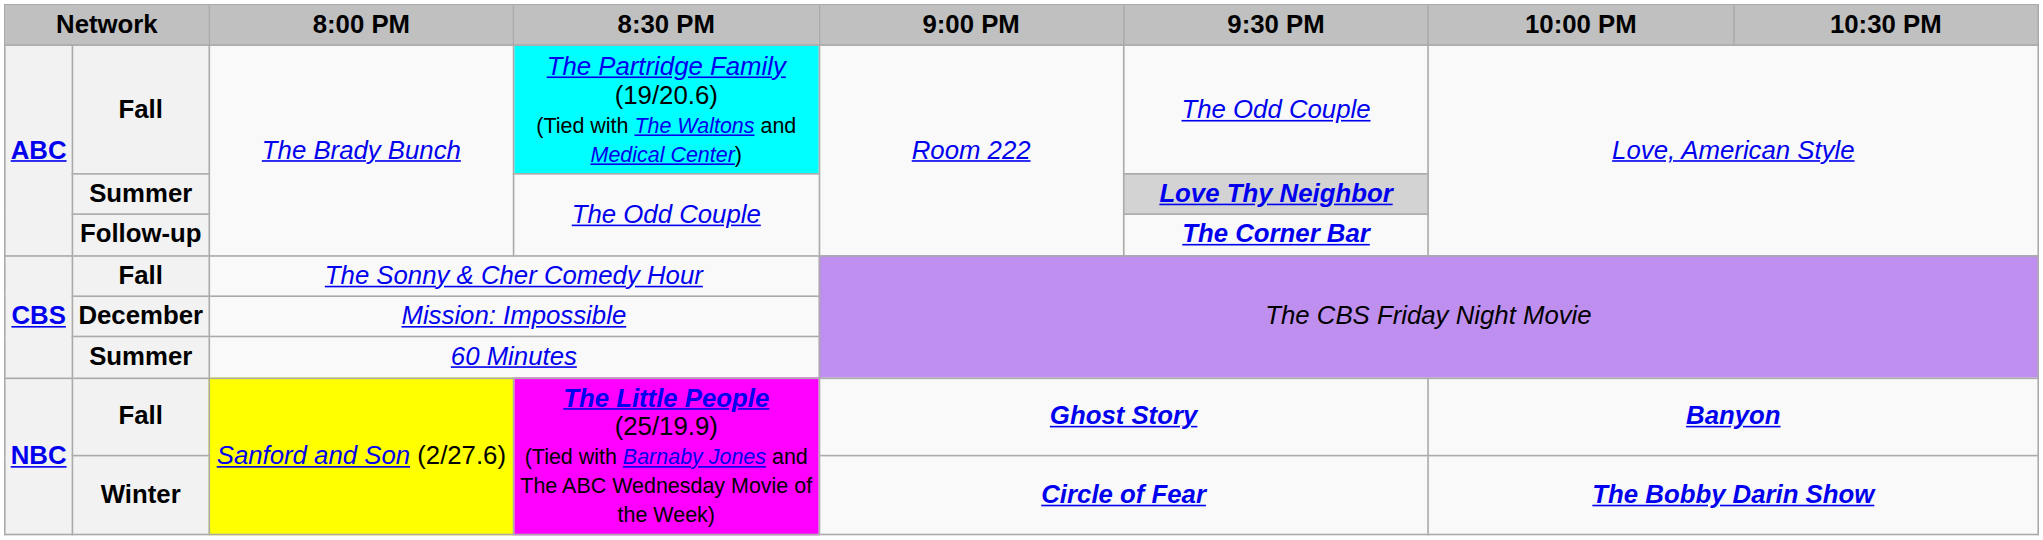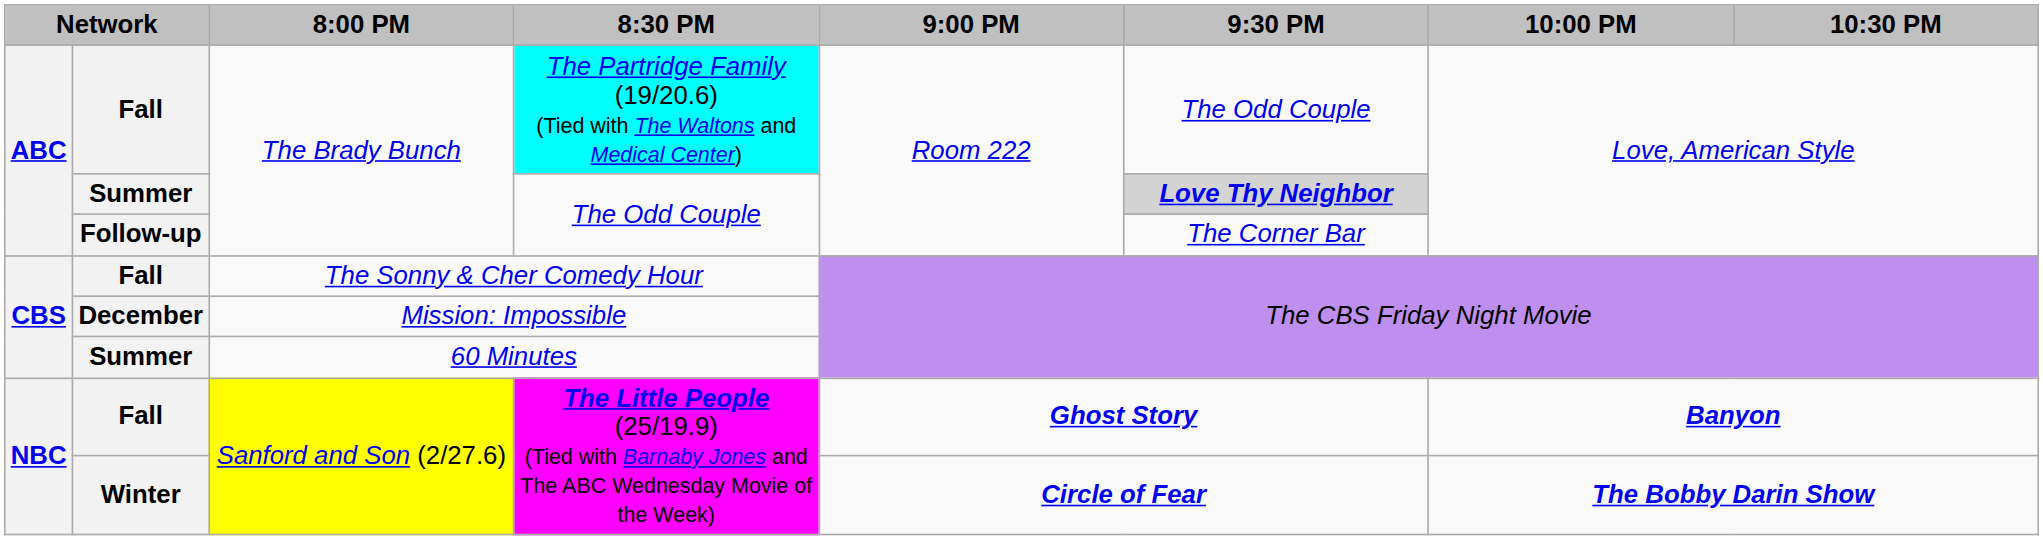(1276, 234) bold -> (1276, 234) normal
